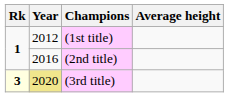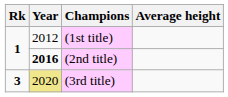(45, 59) normal -> (45, 59) bold
(17, 81) lightyellow background -> (17, 81) no background
